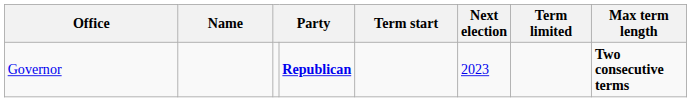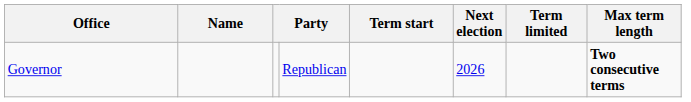(317, 69) bold -> (314, 69) normal
(475, 69) 2023 -> (470, 69) 2026
